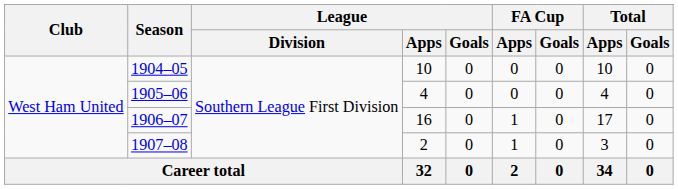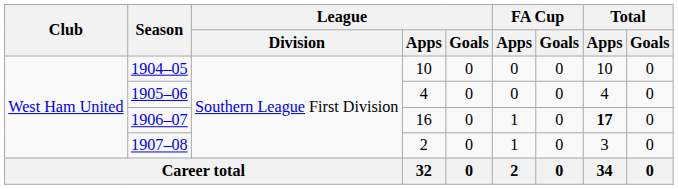(605, 119) normal -> (605, 119) bold
